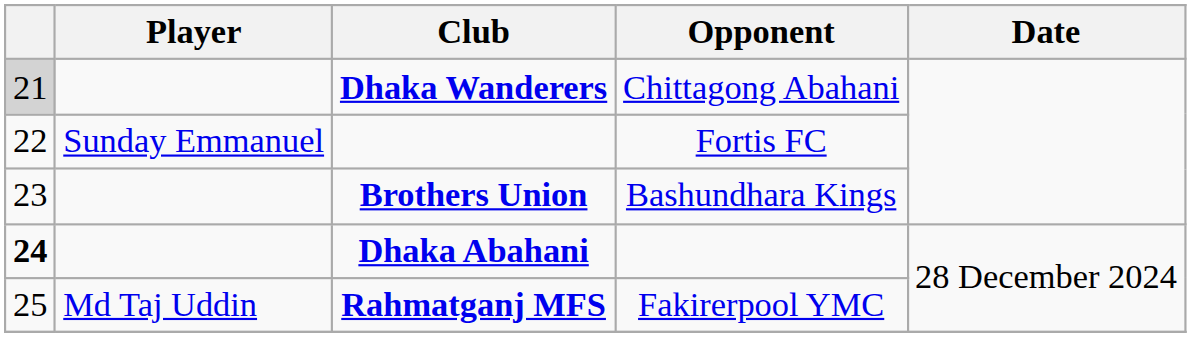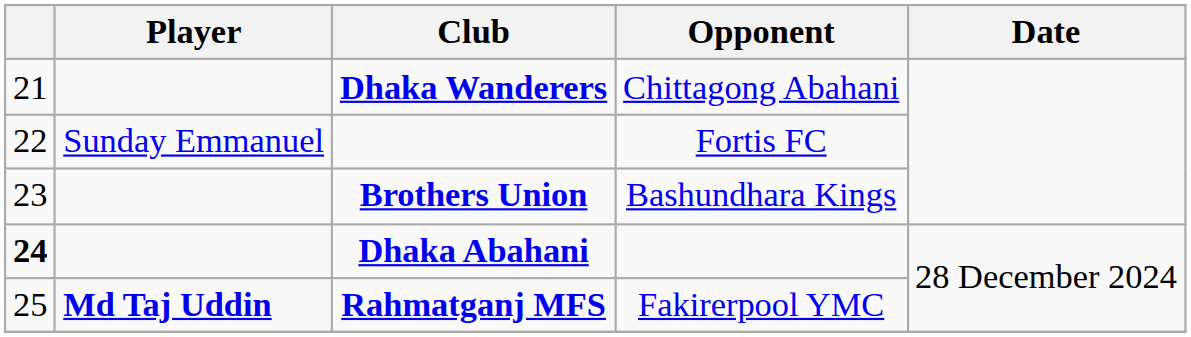(30, 86) lightgrey background -> (30, 86) no background
(160, 304) normal -> (167, 304) bold
